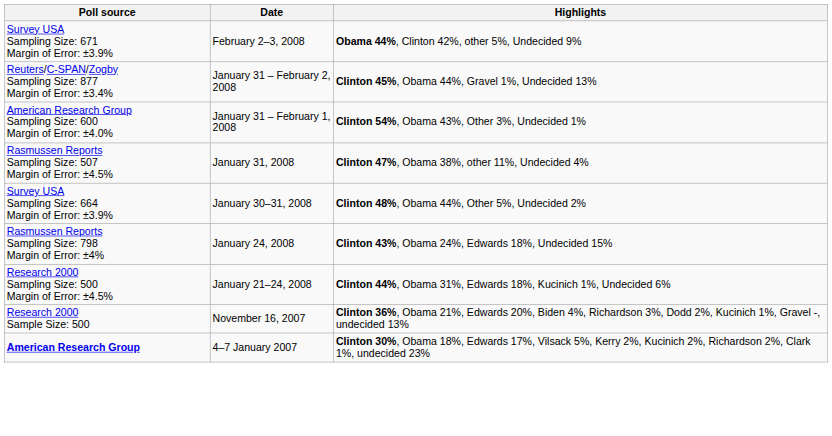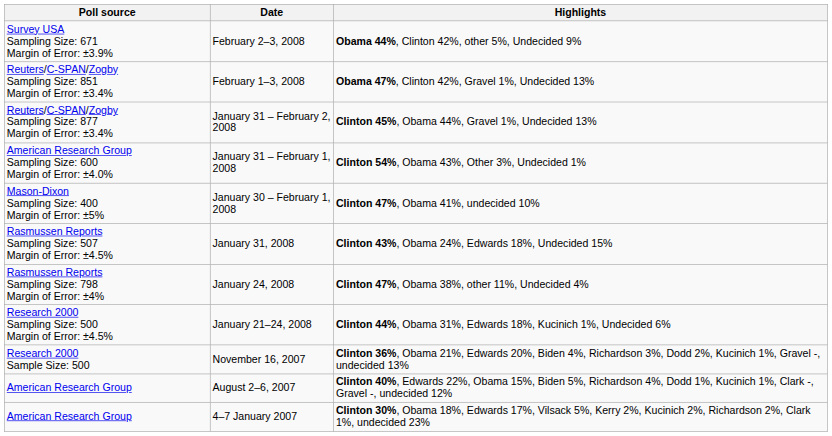+ row: (259, 82)
+ row: (272, 203)
(462, 163) Clinton 47%, Obama 38%, other 11%, Undecided 4% -> (474, 244) Clinton 43%, Obama 24%, Edwards 18%, Undecided 15%
- row: (262, 203)
(474, 244) Clinton 43%, Obama 24%, Edwards 18%, Undecided 15% -> (462, 284) Clinton 47%, Obama 38%, other 11%, Undecided 4%
+ row: (254, 388)
(73, 347) bold -> (69, 416) normal
